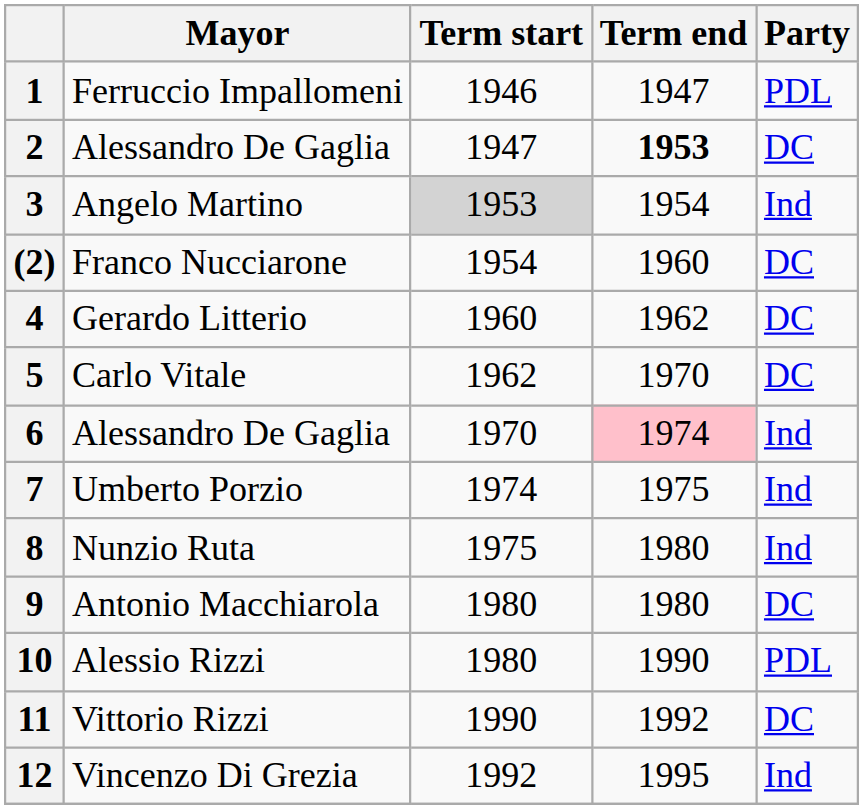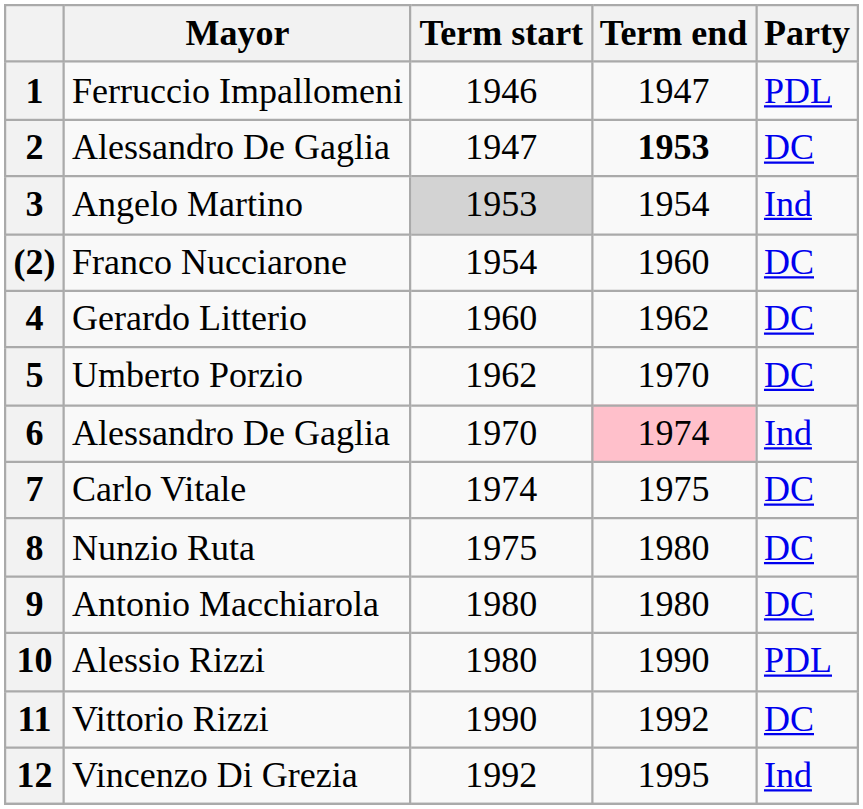(159, 375) Carlo Vitale -> (187, 375) Umberto Porzio
(187, 489) Umberto Porzio -> (159, 489) Carlo Vitale
(788, 489) Ind -> (789, 489) DC
(788, 546) Ind -> (789, 546) DC
